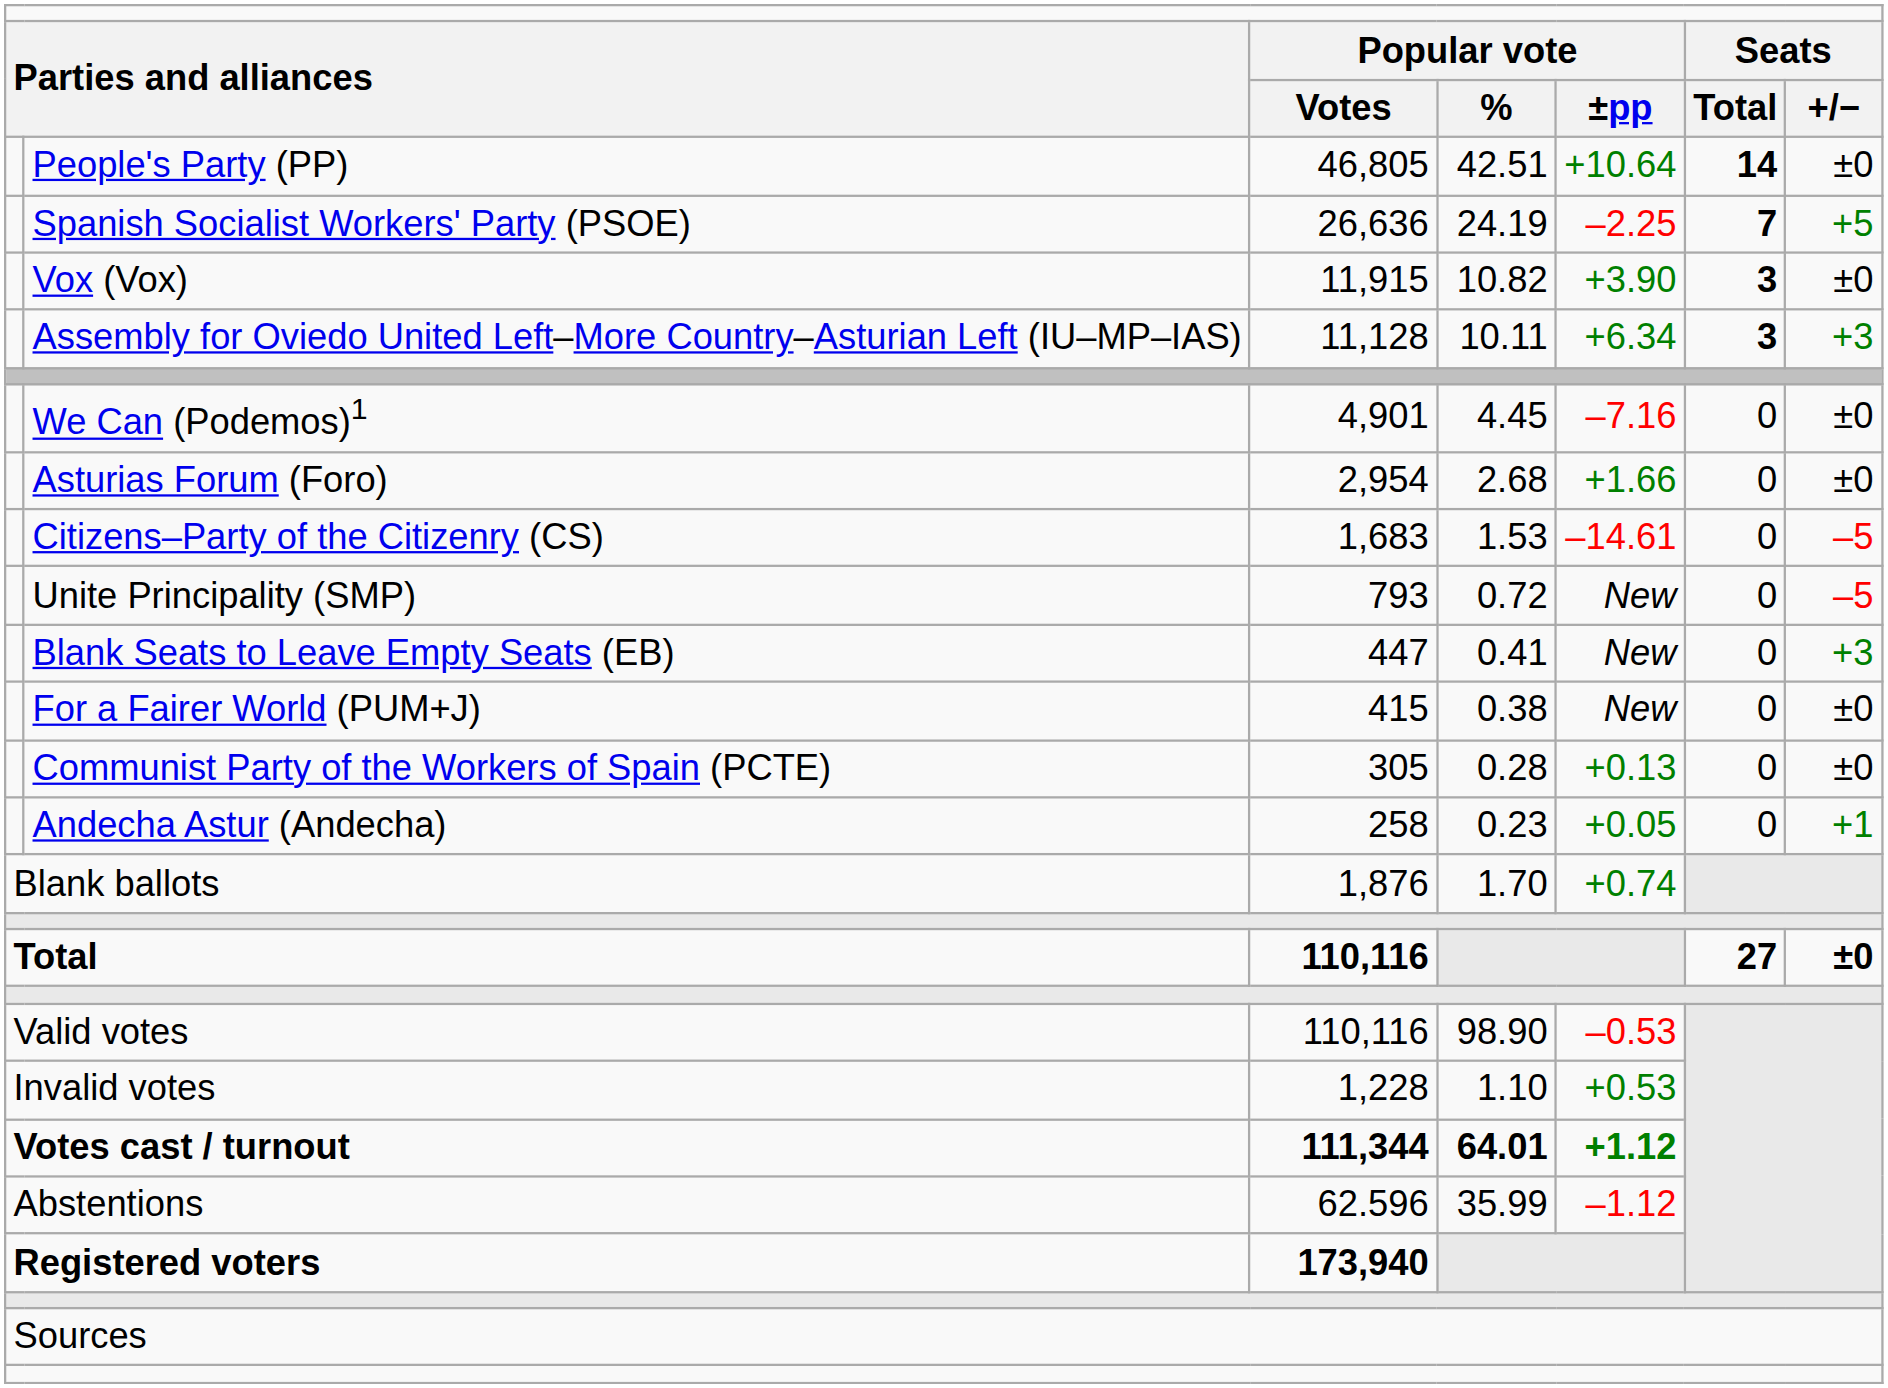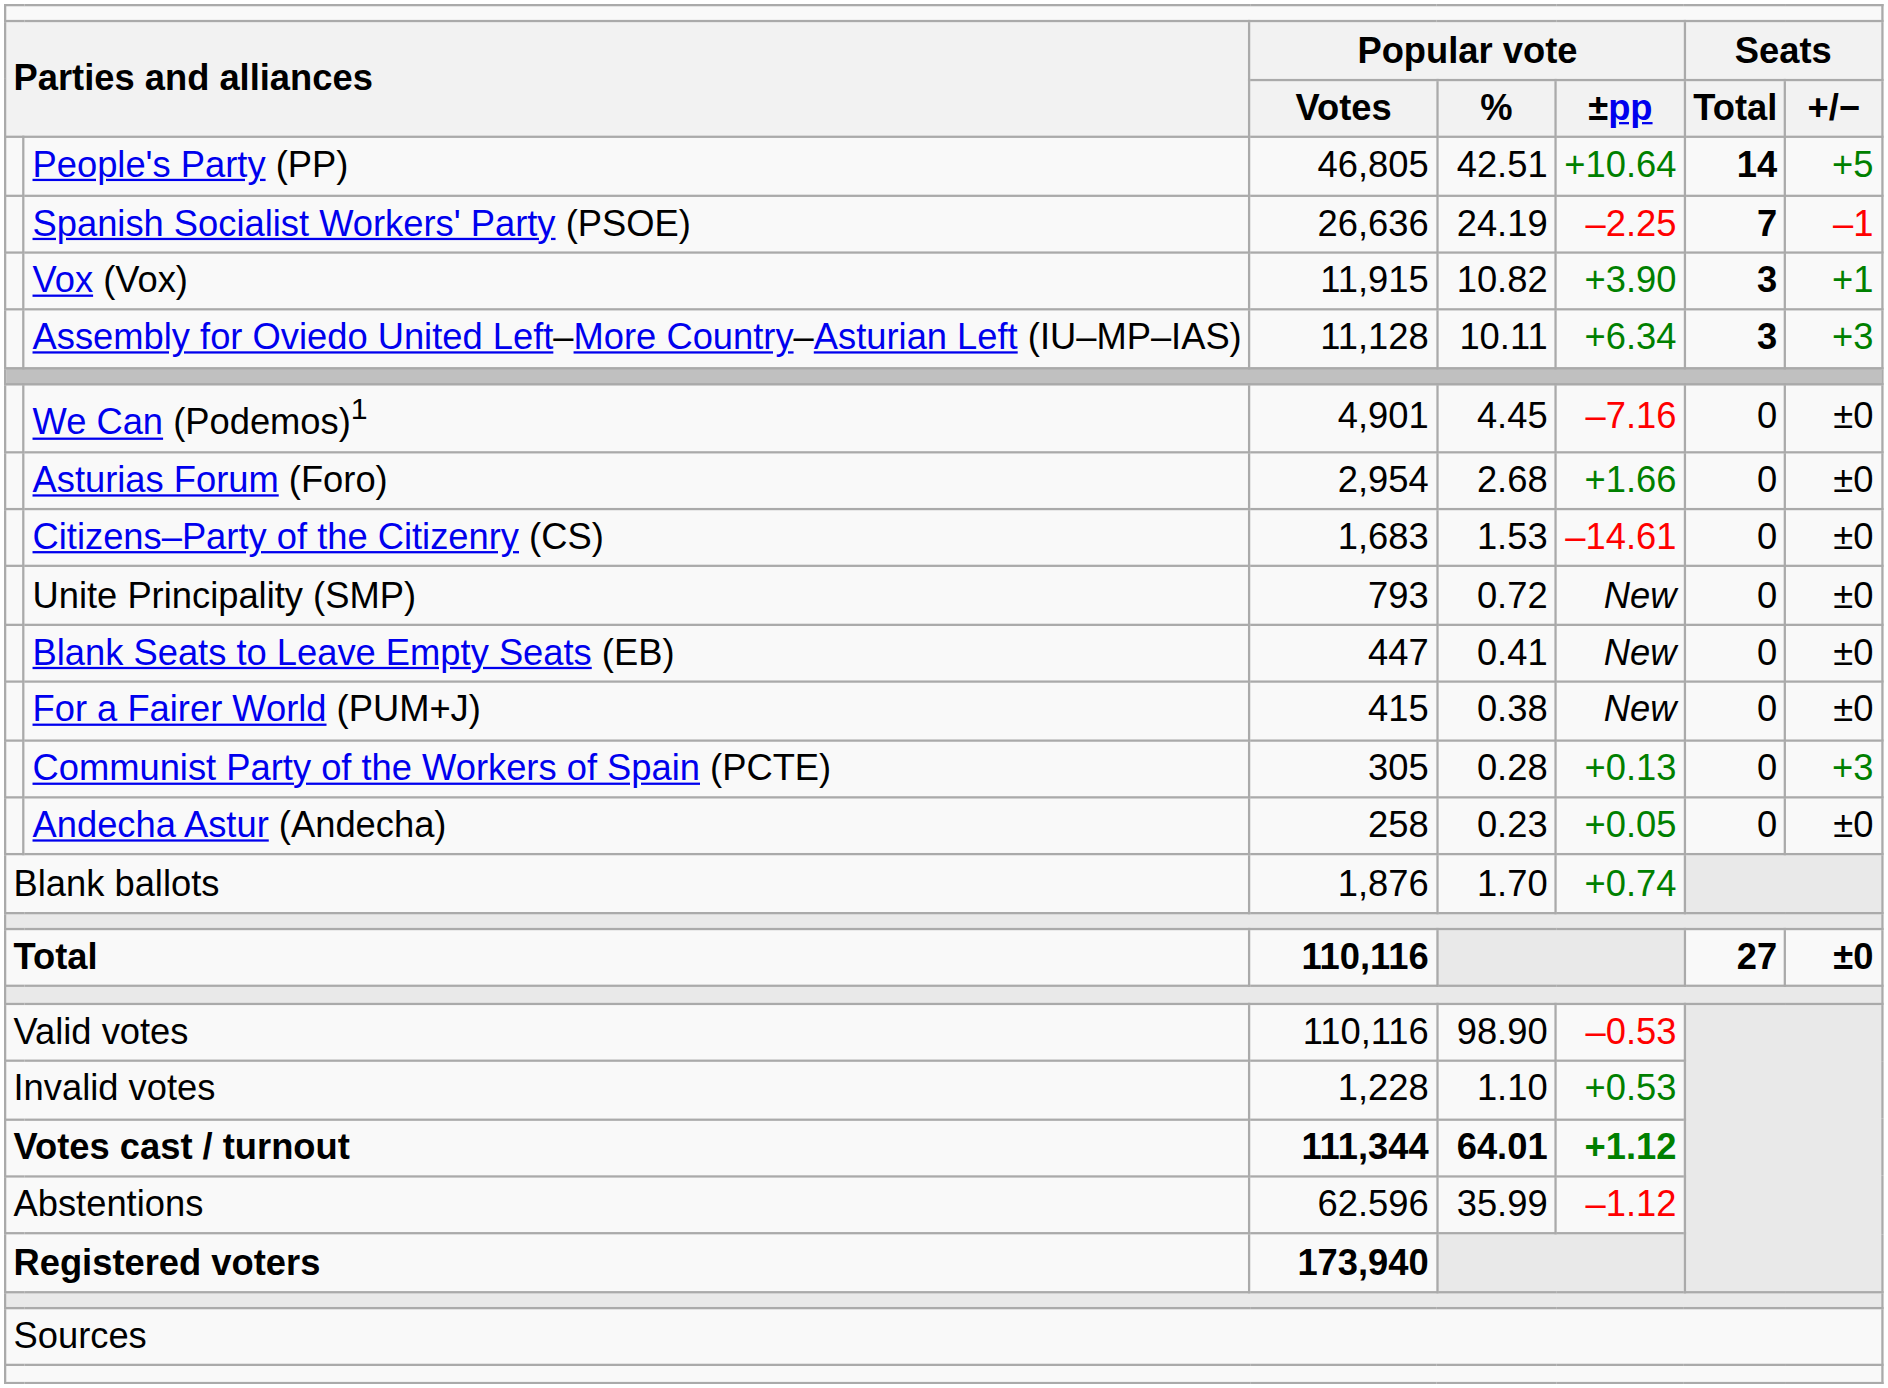(1853, 165) ±0 -> (1853, 165) +5
(1853, 222) +5 -> (1853, 222) –1
(1853, 280) ±0 -> (1853, 280) +1
(1853, 537) –5 -> (1853, 537) ±0
(1853, 595) –5 -> (1853, 595) ±0
(1853, 652) +3 -> (1853, 652) ±0
(1853, 767) ±0 -> (1853, 767) +3
(1853, 825) +1 -> (1853, 825) ±0
